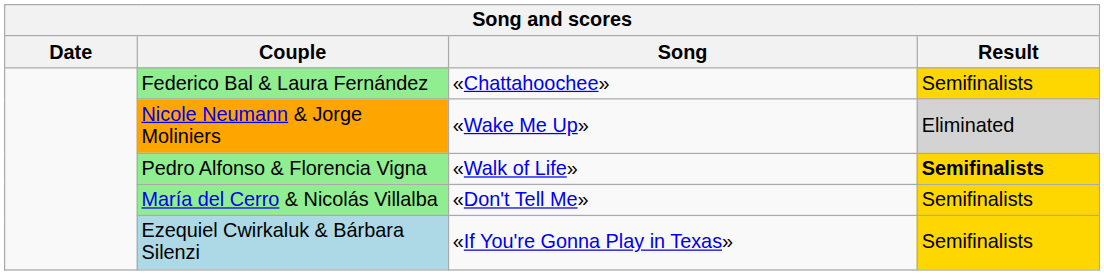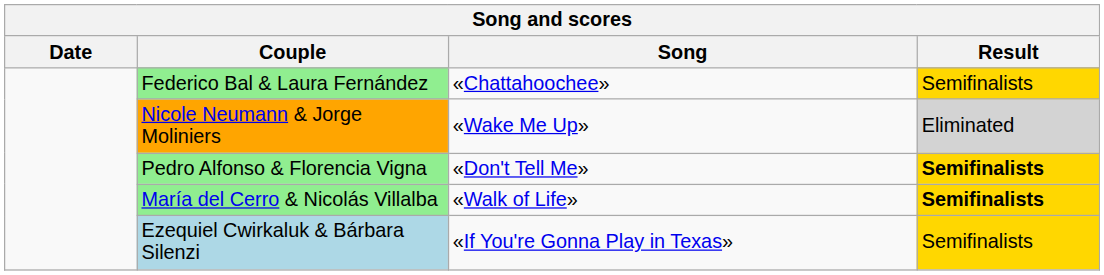(515, 168) «Walk of Life» -> (521, 168) «Don't Tell Me»
(521, 199) «Don't Tell Me» -> (515, 199) «Walk of Life»
(977, 199) normal -> (983, 199) bold
